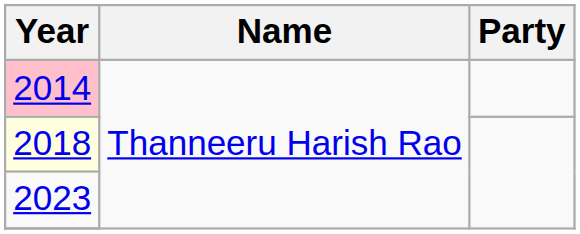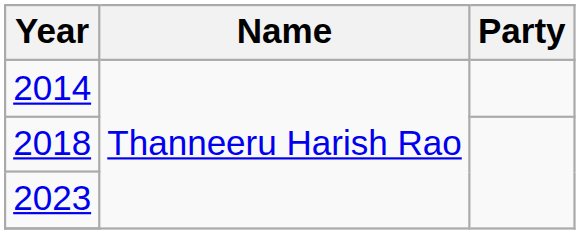(52, 87) pink background -> (52, 87) no background
(52, 143) lightyellow background -> (52, 143) no background
